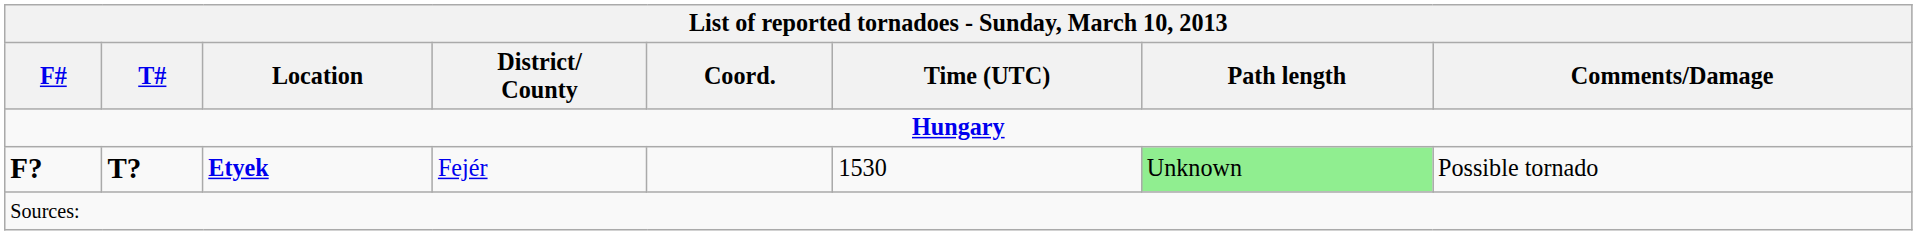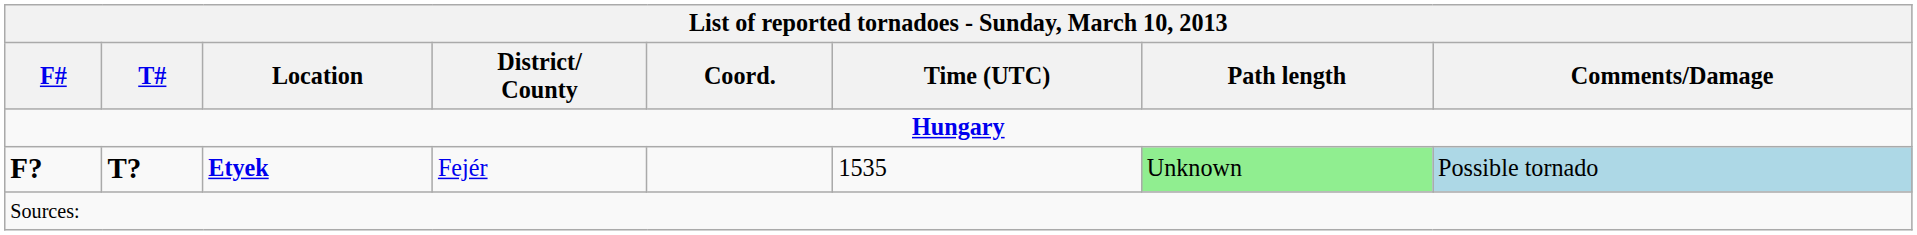(863, 168) 1530 -> (863, 168) 1535
(1518, 168) no background -> (1518, 168) lightblue background
